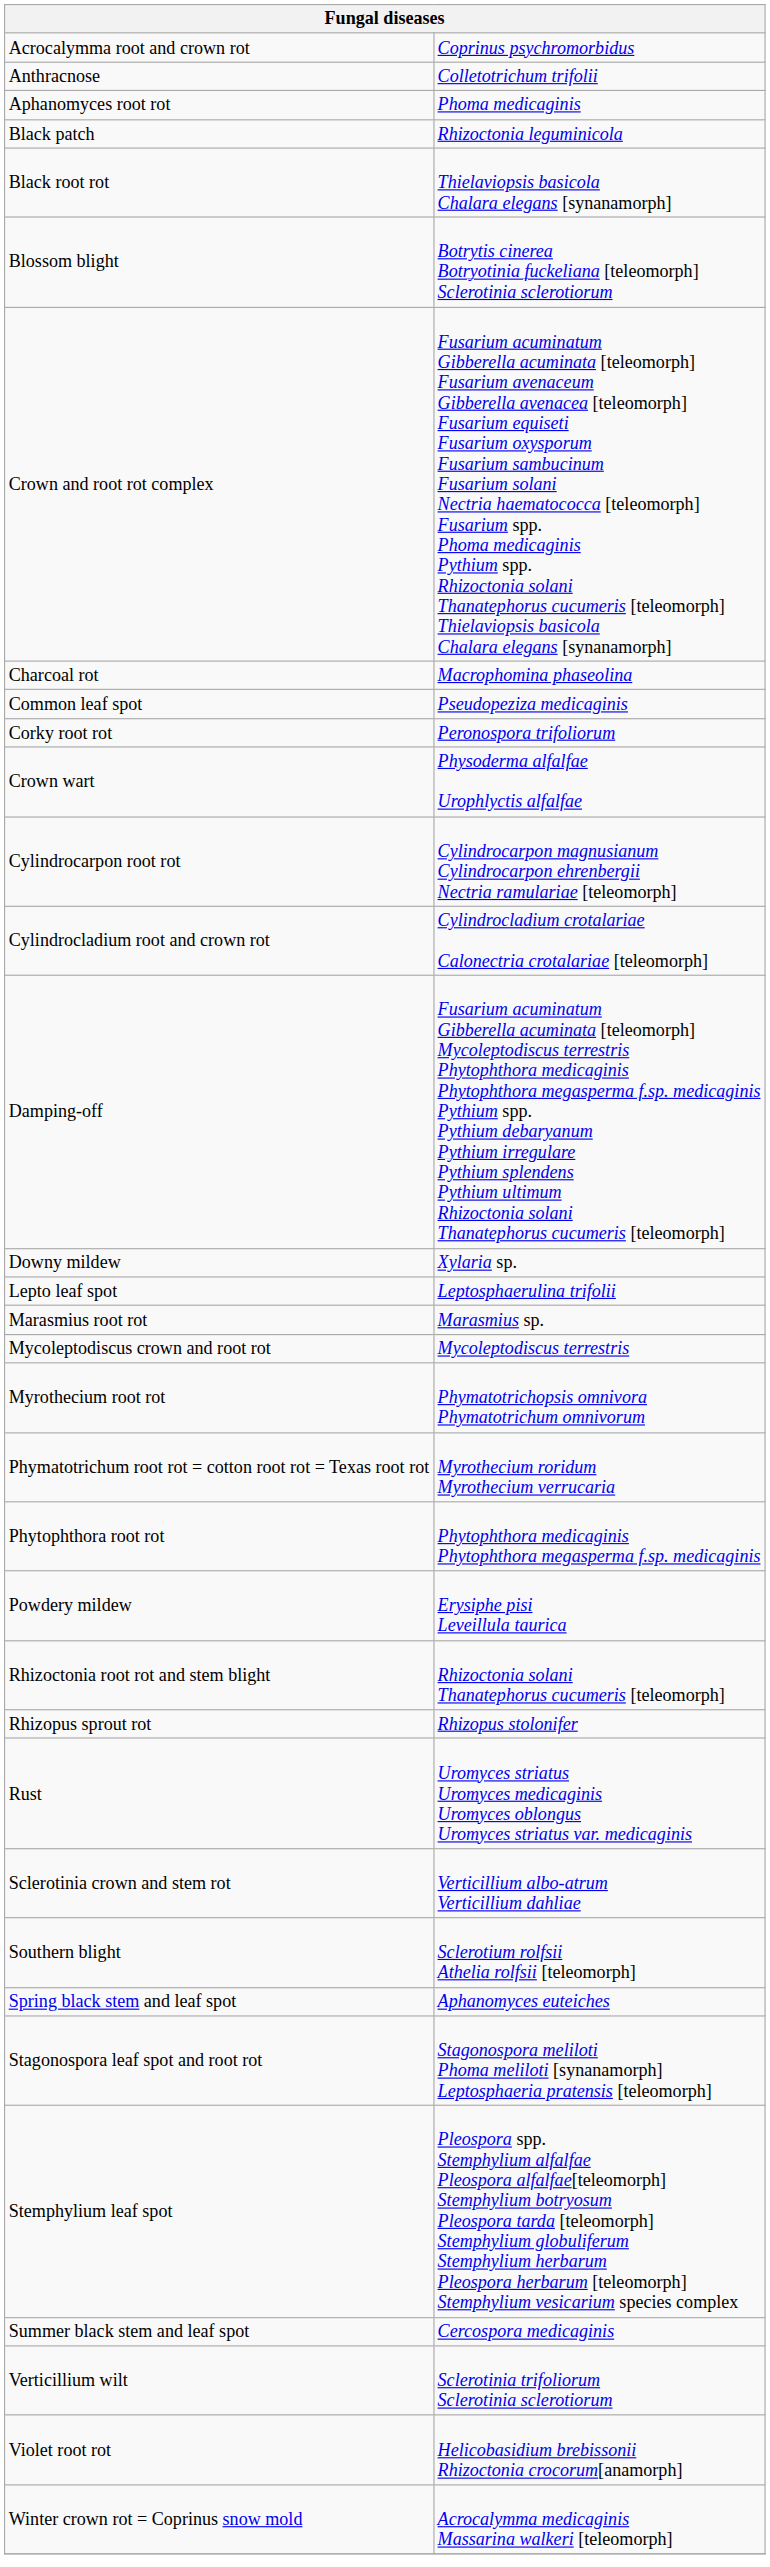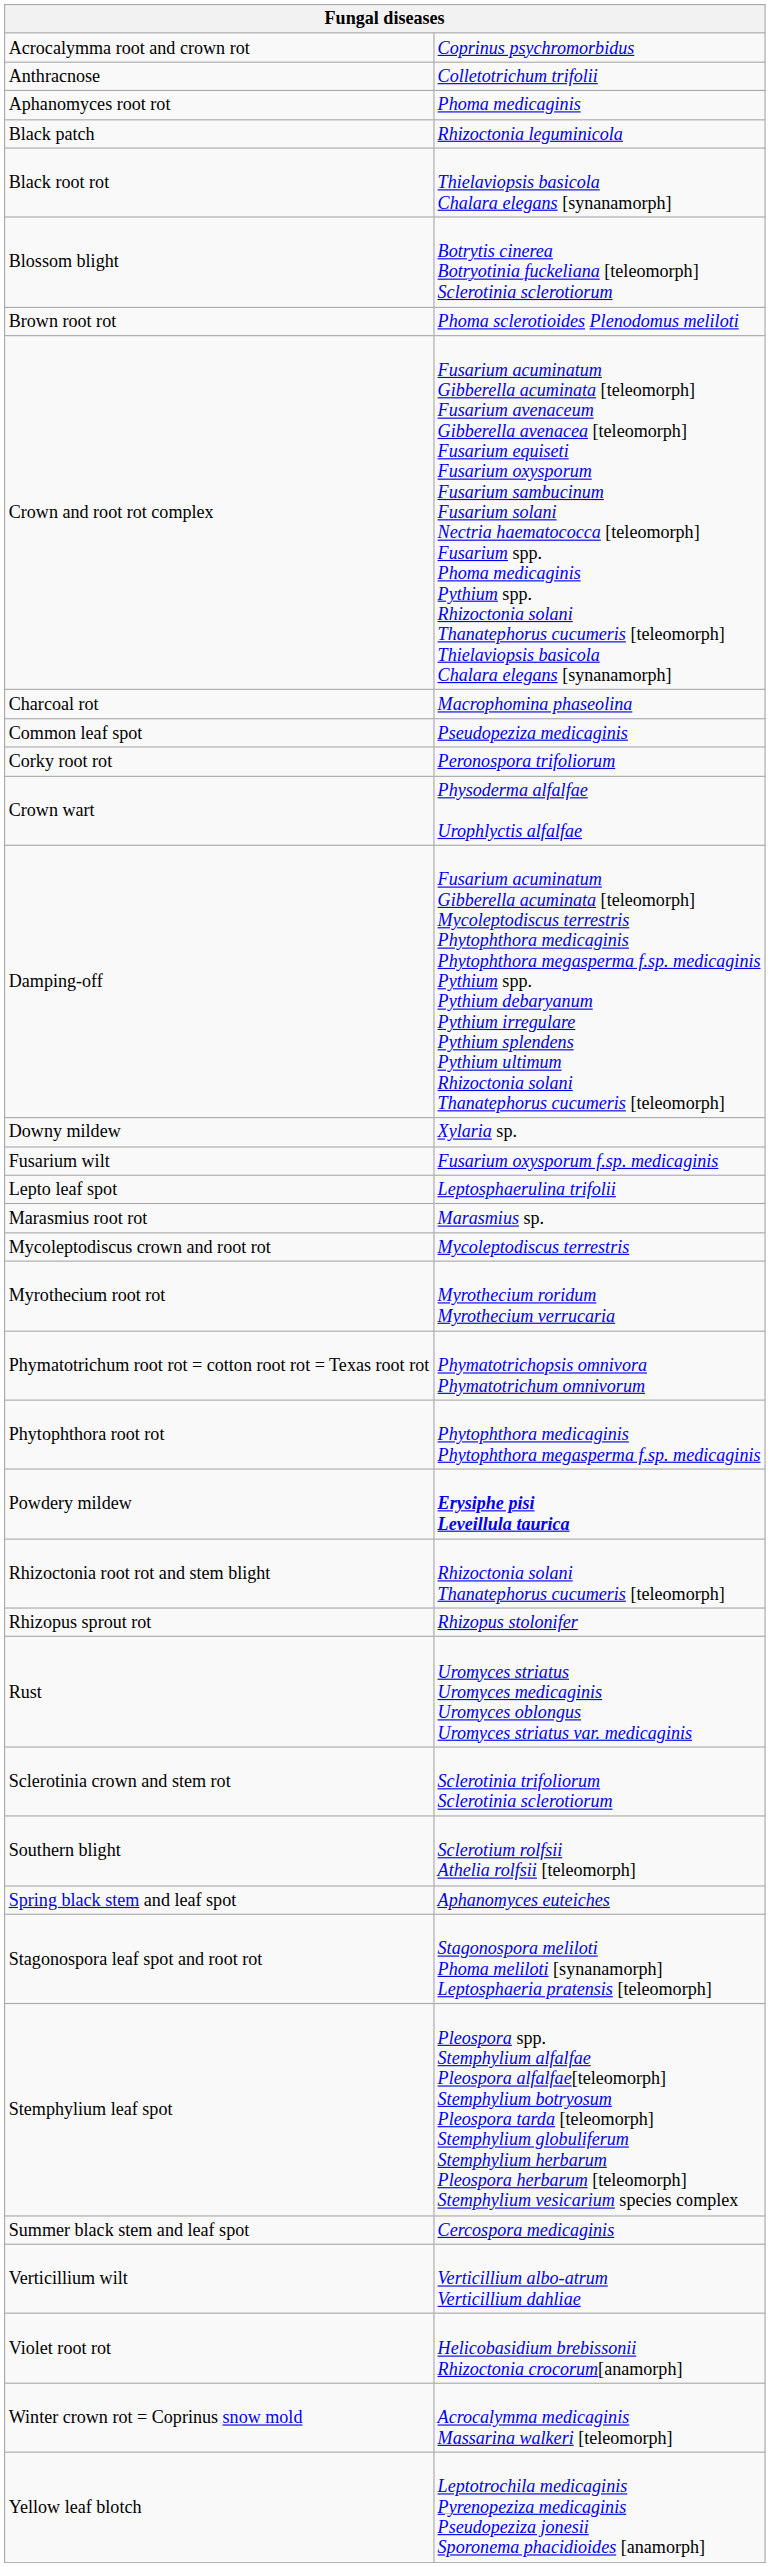+ row: (62, 321)
- row: (95, 861)
- row: (139, 940)
+ row: (59, 1160)
(542, 1407) Phymatotrichopsis omnivora Phymatotrichum omnivorum -> (526, 1306) Myrothecium roridum Myrothecium verrucaria
(526, 1477) Myrothecium roridum Myrothecium verrucaria -> (542, 1375) Phymatotrichopsis omnivora Phymatotrichum omnivorum
(502, 1615) normal -> (504, 1514) bold
(523, 1893) Verticillium albo-atrum Verticillium dahliae -> (525, 1791) Sclerotinia trifoliorum Sclerotinia sclerotiorum
(525, 2390) Sclerotinia trifoliorum Sclerotinia sclerotiorum -> (523, 2289) Verticillium albo-atrum Verticillium dahliae
+ row: (75, 2507)
